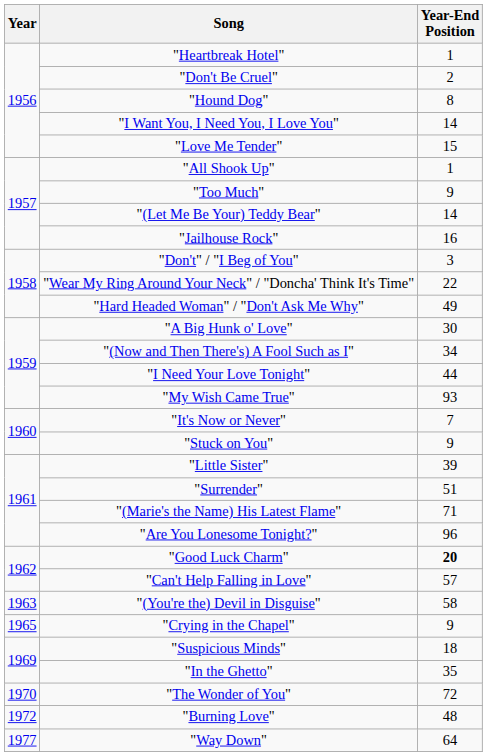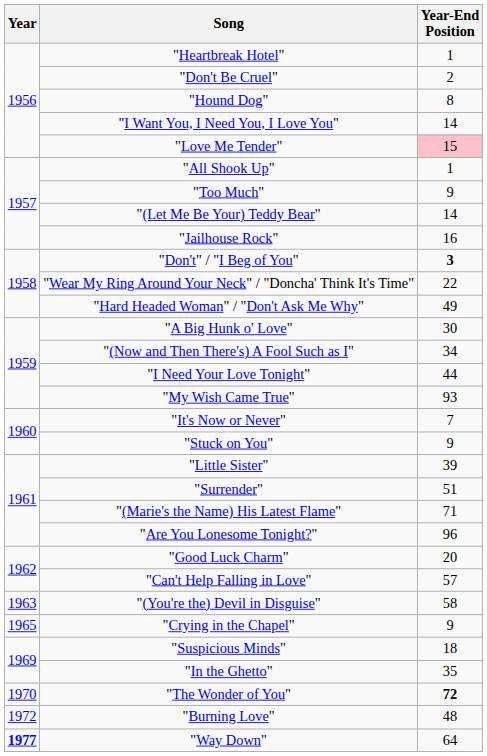(450, 146) no background -> (450, 146) pink background
(450, 260) normal -> (450, 260) bold
(450, 557) bold -> (450, 557) normal
(450, 694) normal -> (450, 694) bold
(22, 740) normal -> (22, 740) bold
